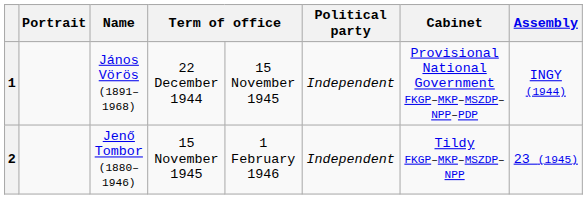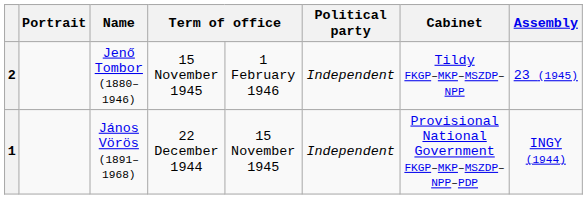rows swapped: (12, 84) <-> (12, 159)
